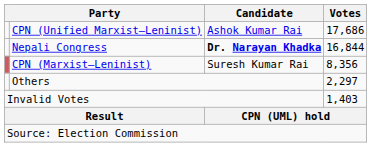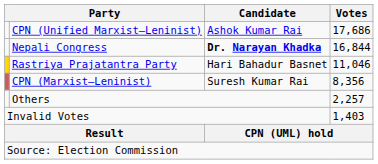+ row: (94, 64)
(342, 82) 2,297 -> (348, 99) 2,257
